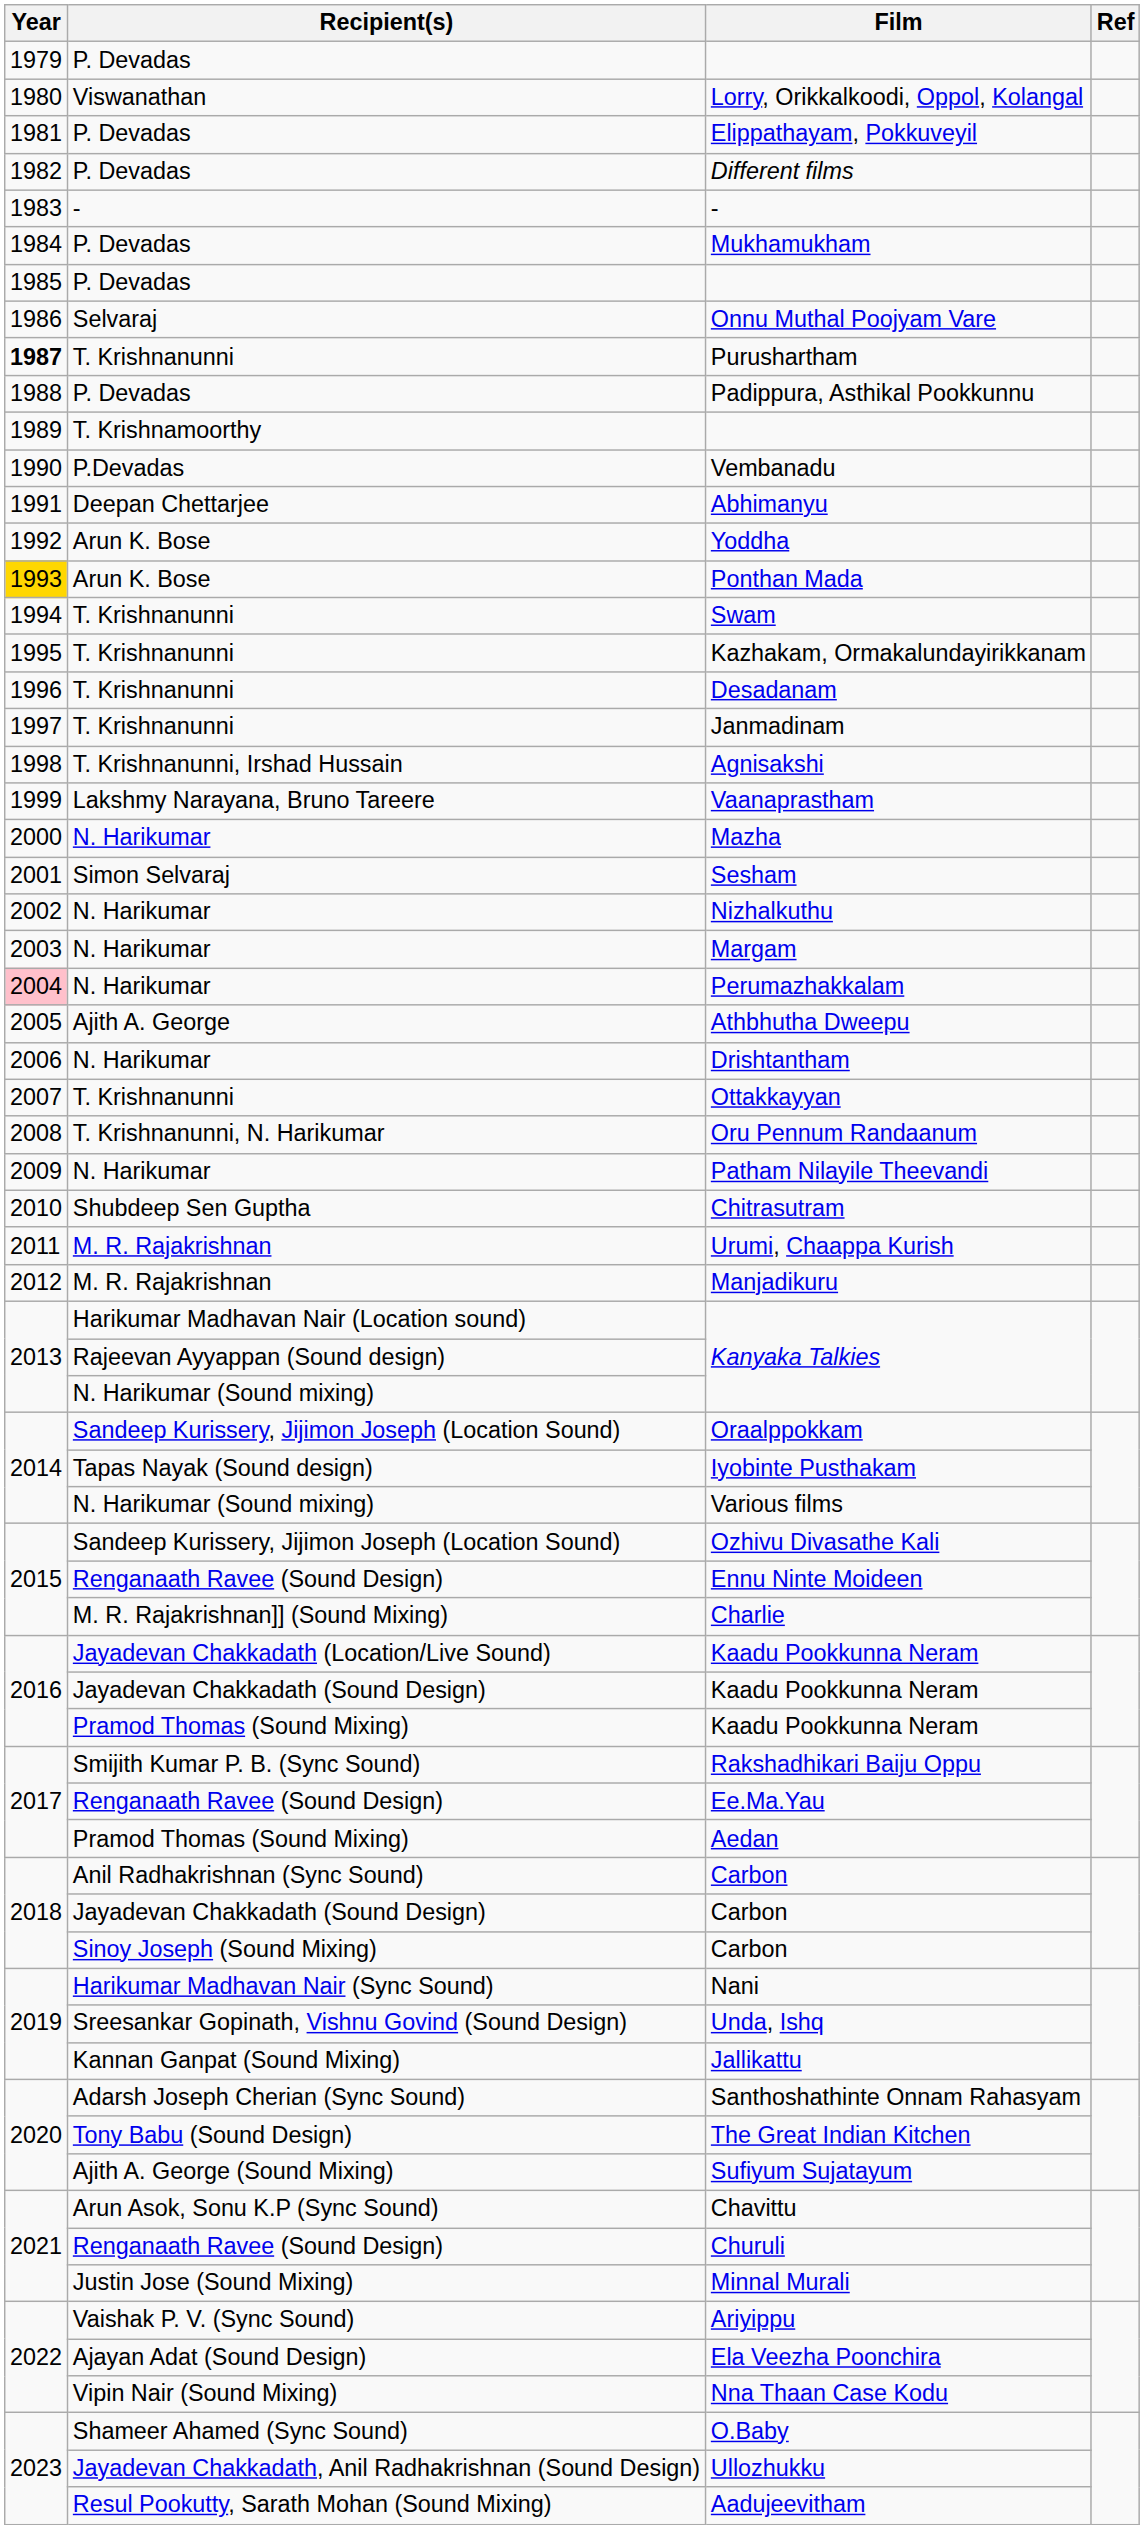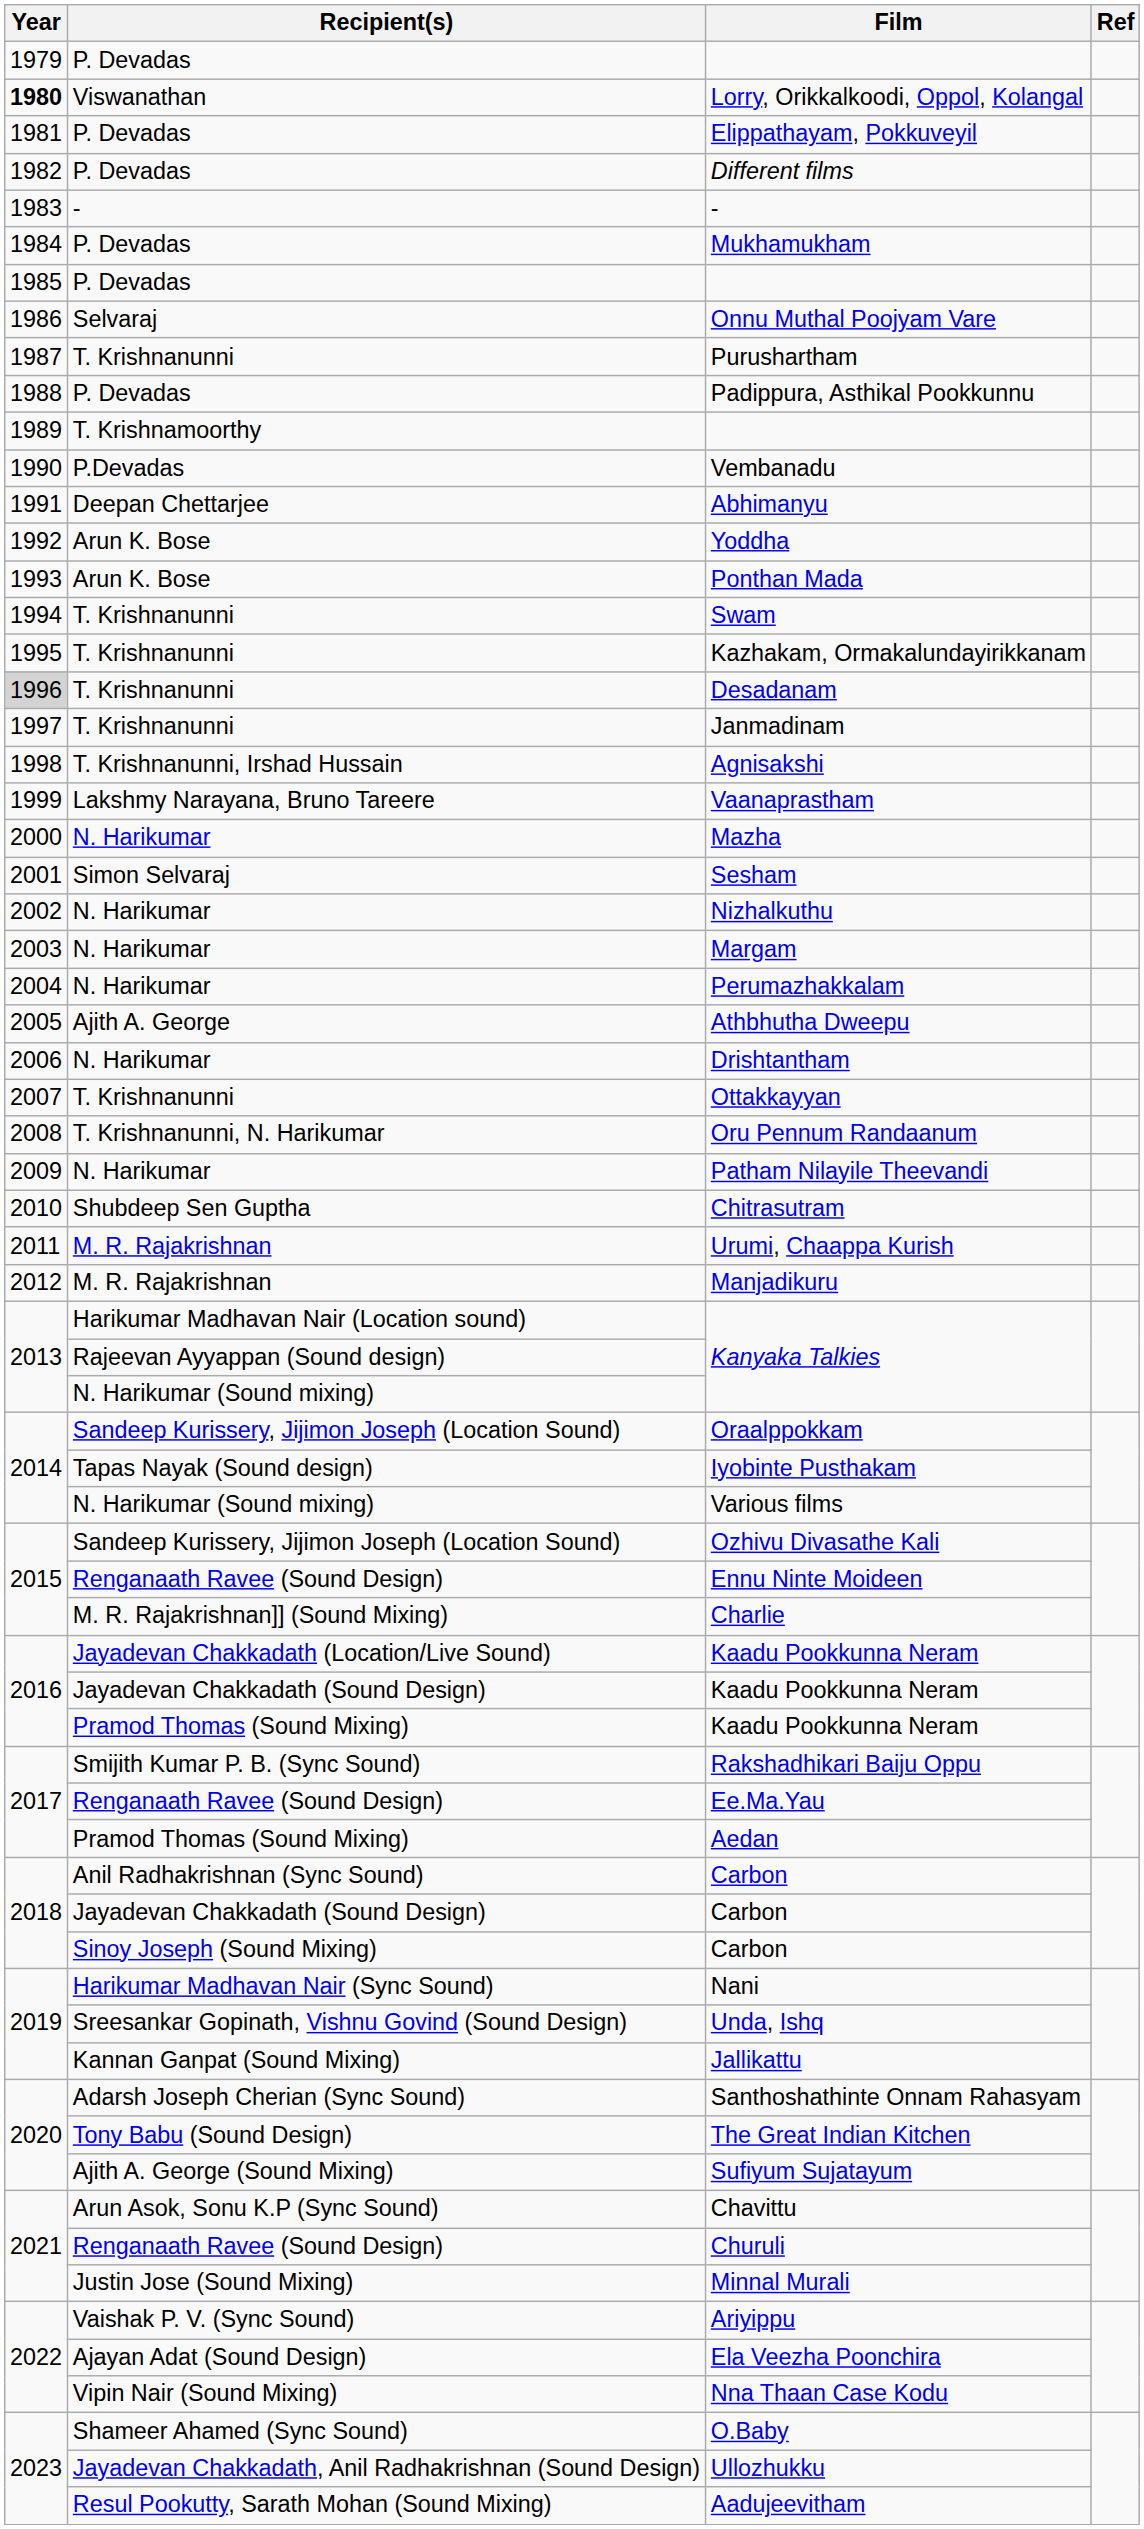(36, 97) normal -> (36, 97) bold
(36, 356) bold -> (36, 356) normal
(36, 578) gold background -> (36, 578) no background
(36, 689) no background -> (36, 689) lightgrey background
(36, 986) pink background -> (36, 986) no background
